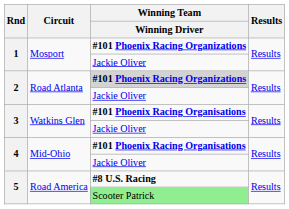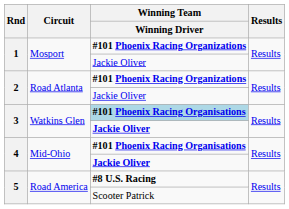(169, 79) lightgrey background -> (169, 79) no background
(169, 112) no background -> (169, 112) lightblue background
(119, 129) normal -> (121, 129) bold
(119, 162) normal -> (121, 162) bold
(123, 196) lightgreen background -> (123, 196) no background
